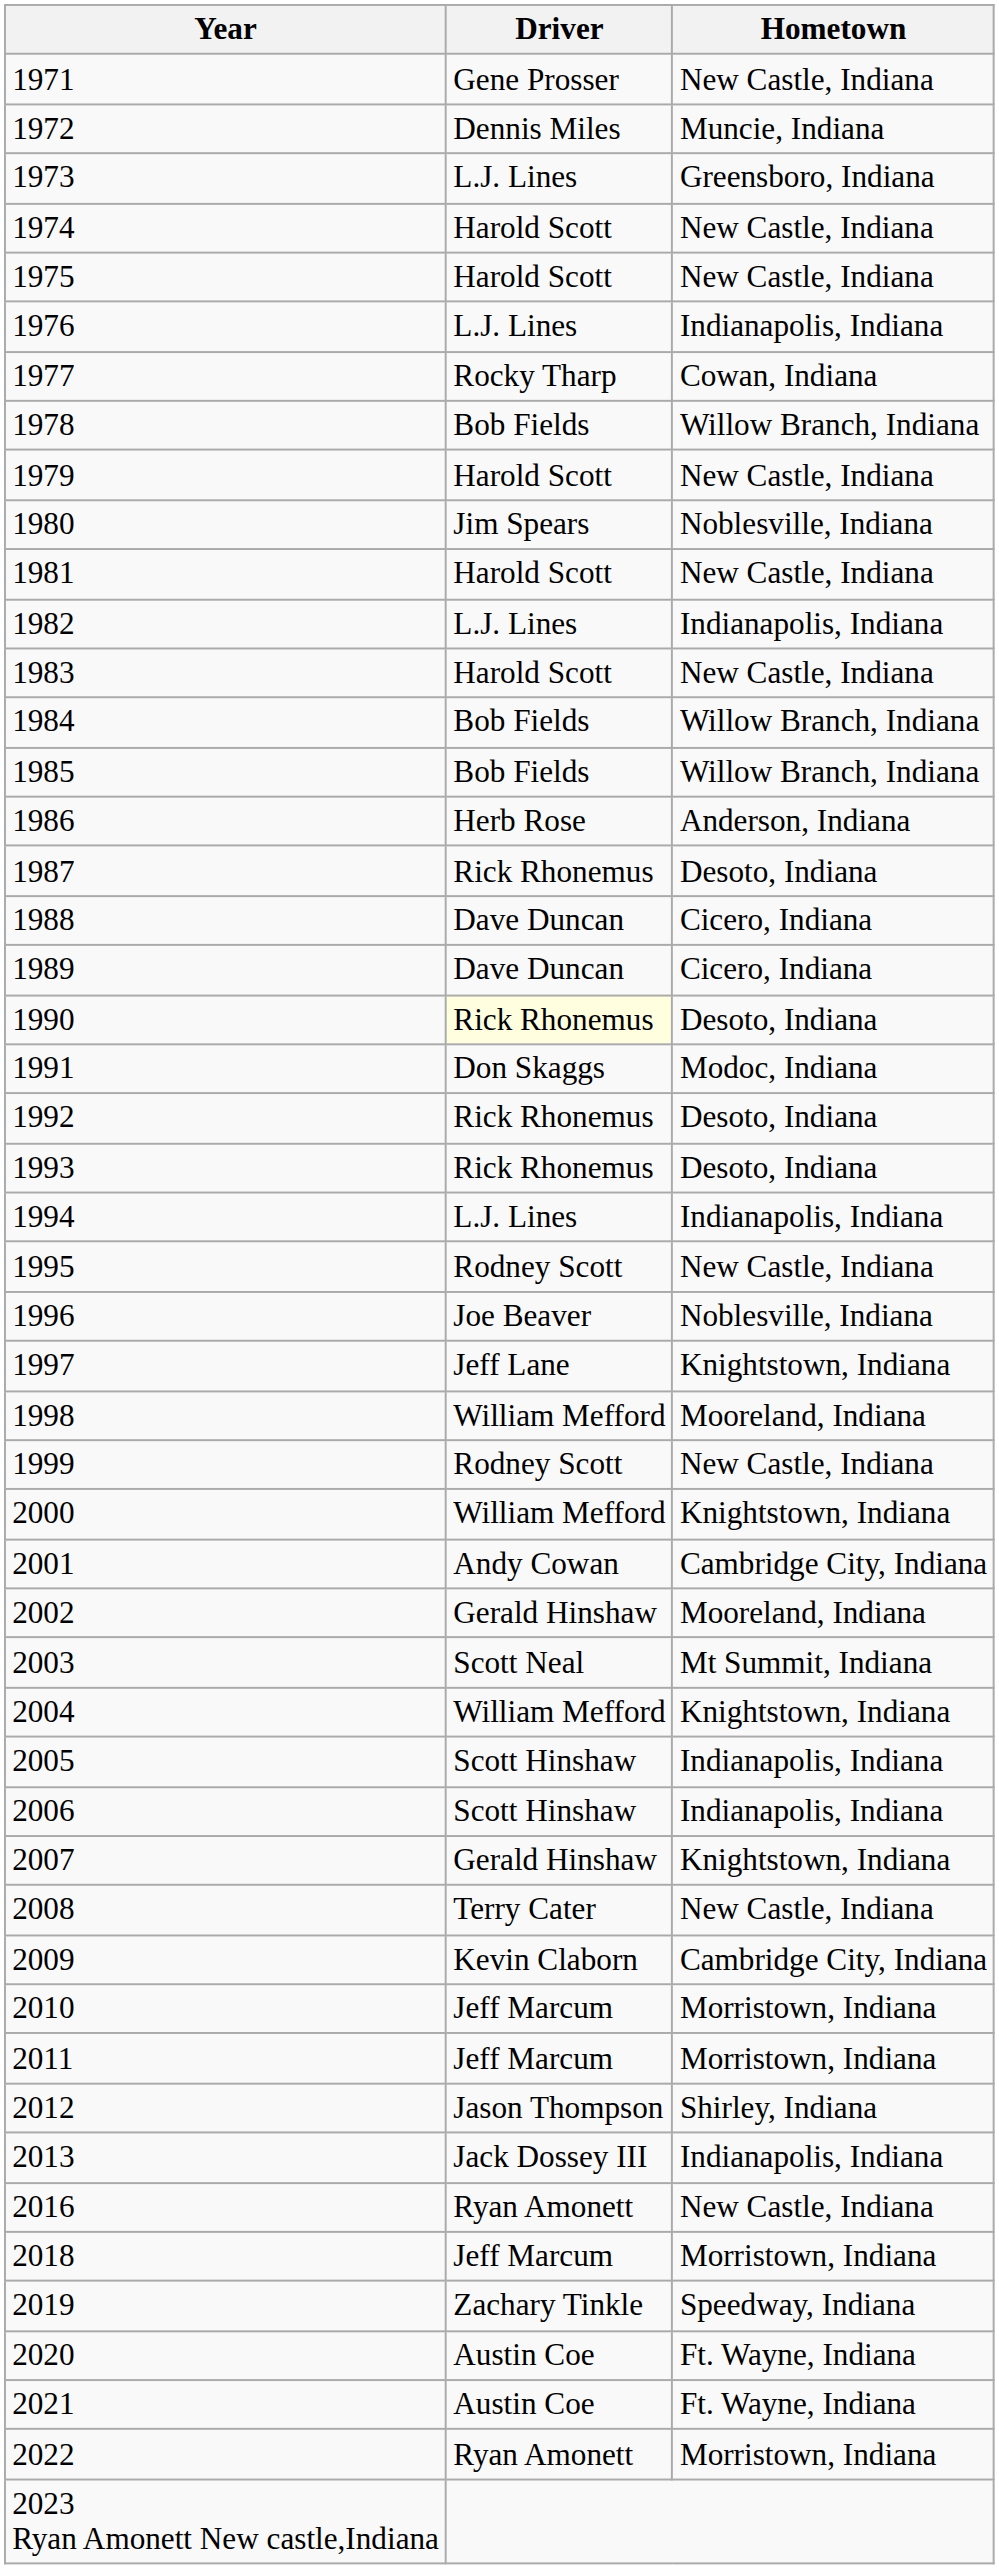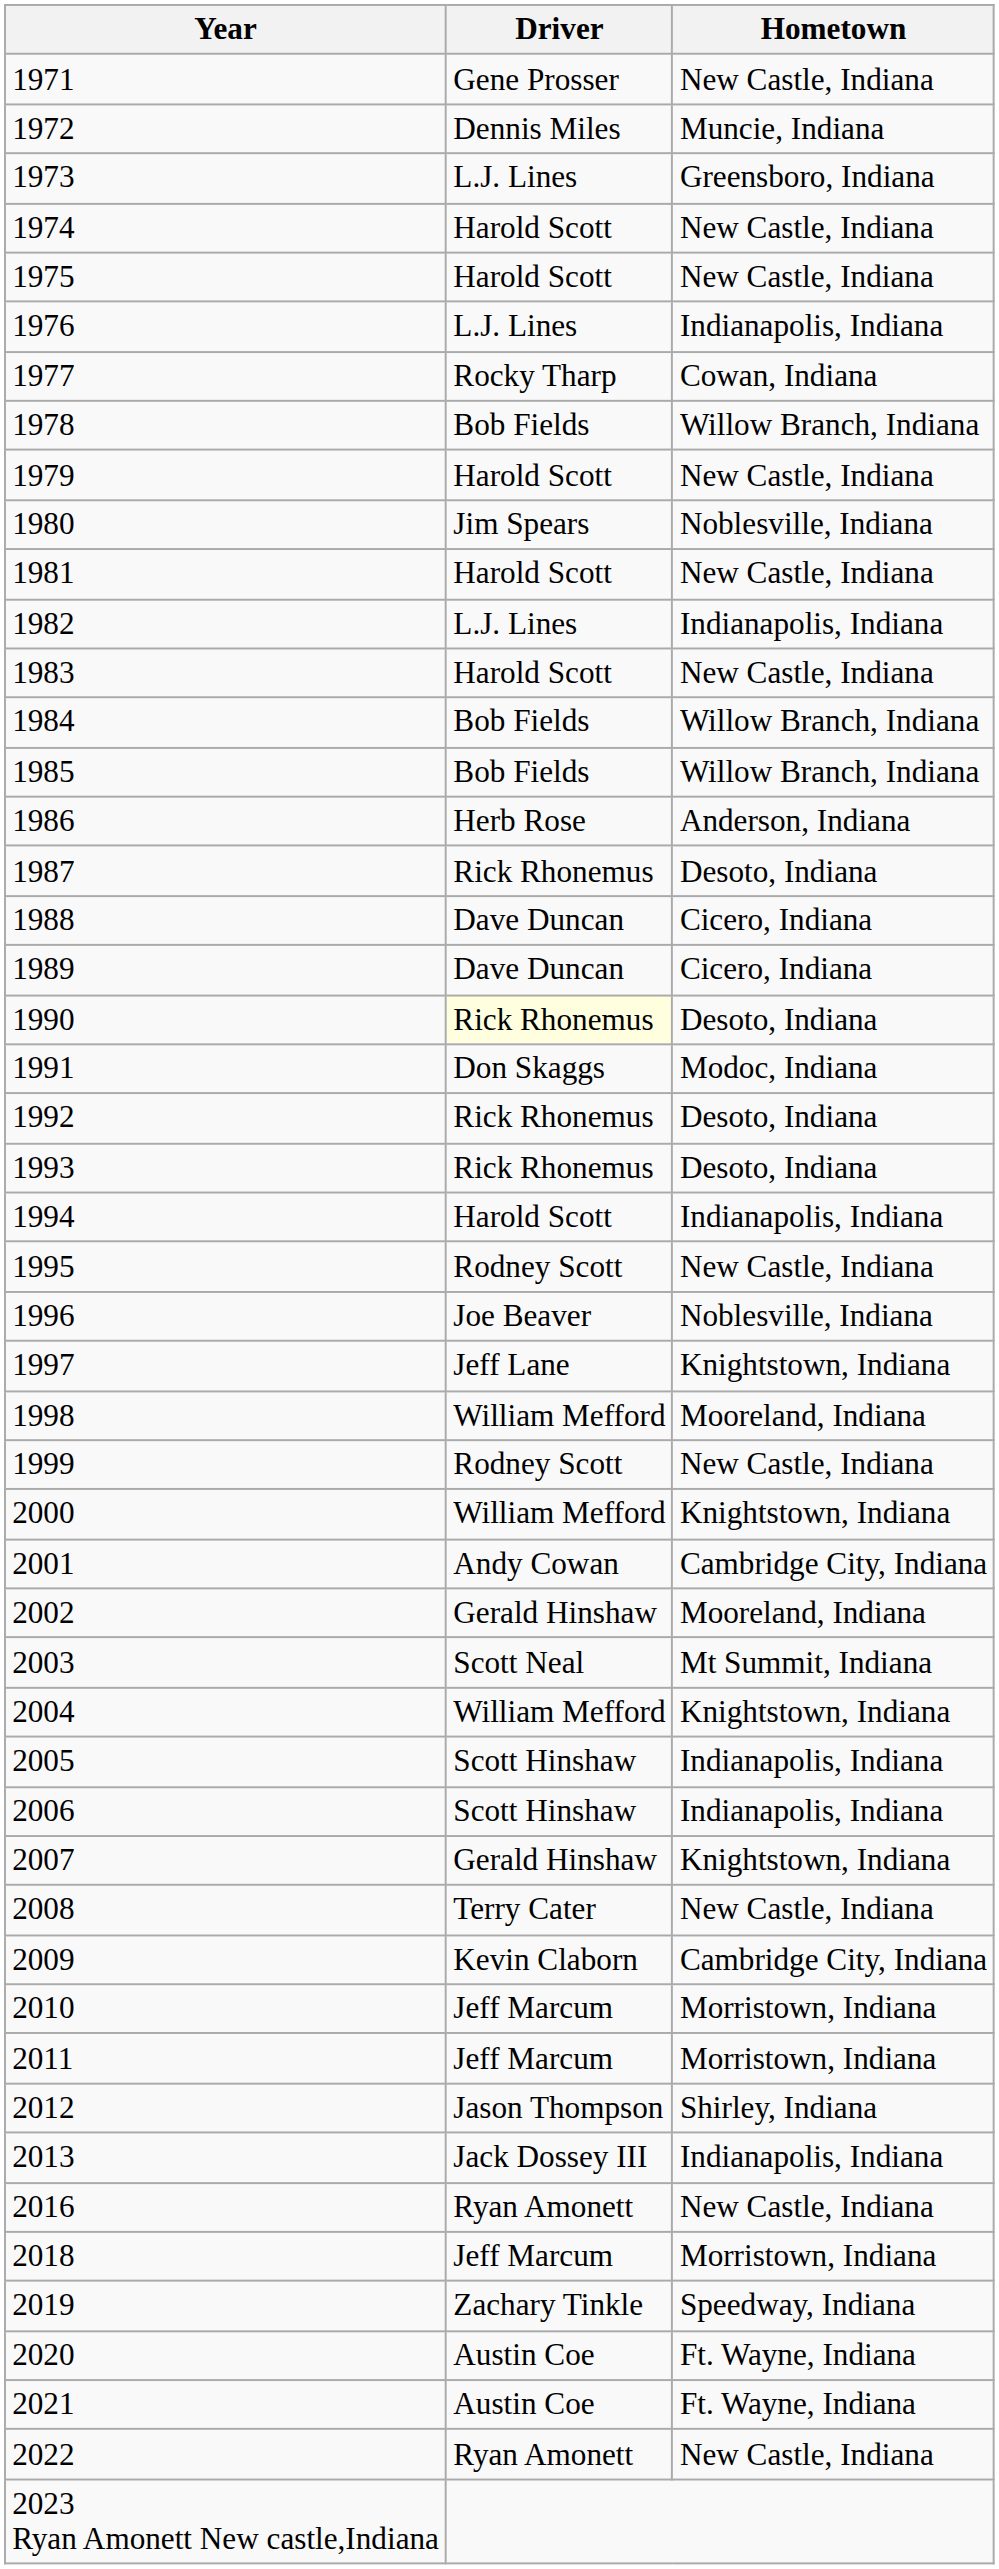(515, 1216) L.J. Lines -> (533, 1216) Harold Scott
(808, 2453) Morristown, Indiana -> (807, 2453) New Castle, Indiana
